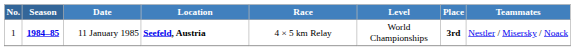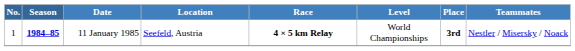(174, 33) bold -> (173, 33) normal
(303, 33) normal -> (303, 33) bold
